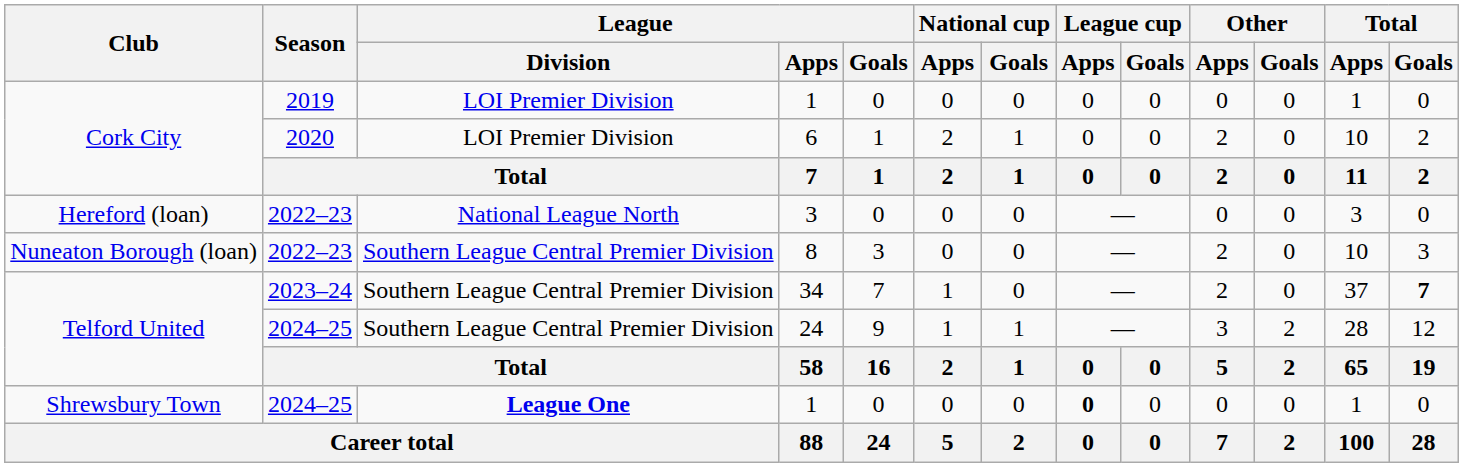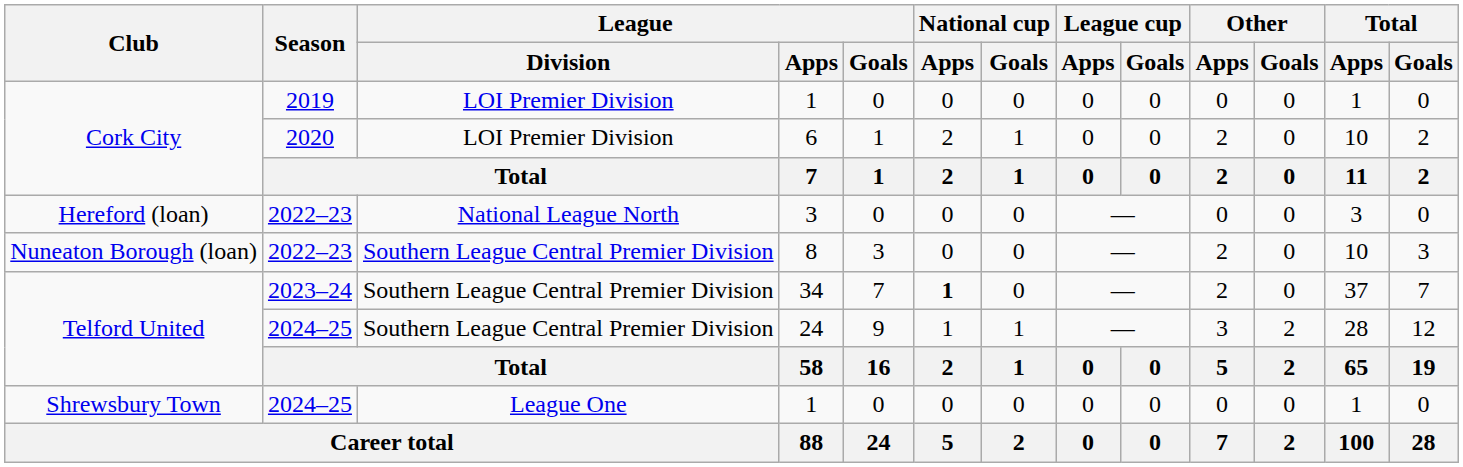(948, 289) normal -> (948, 289) bold
(1423, 289) bold -> (1423, 289) normal
(568, 404) bold -> (568, 404) normal
(1088, 404) bold -> (1088, 404) normal
